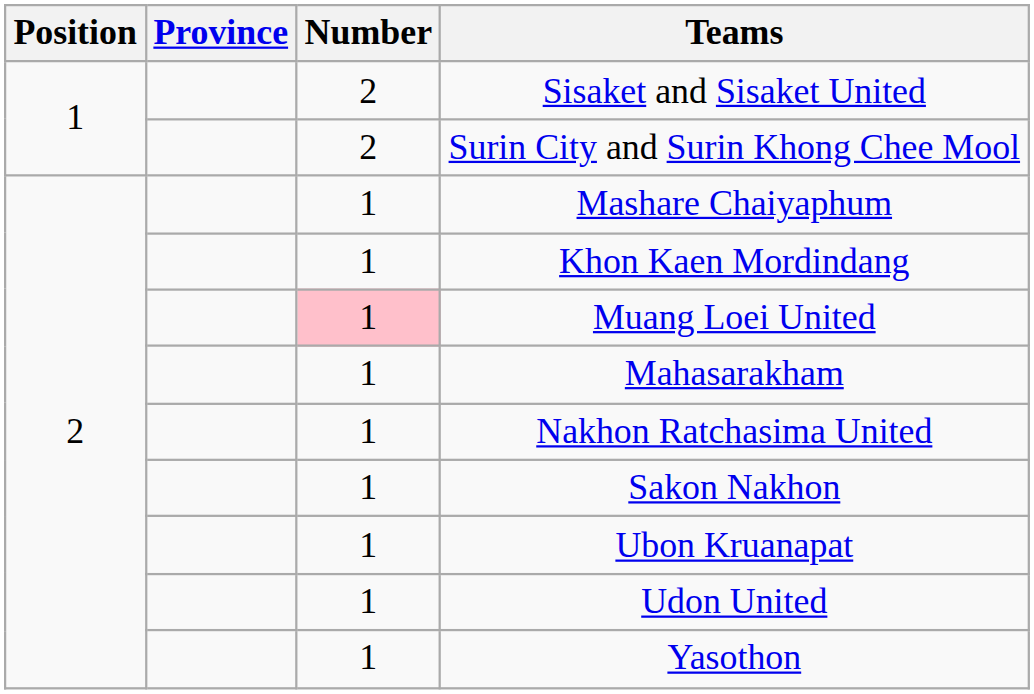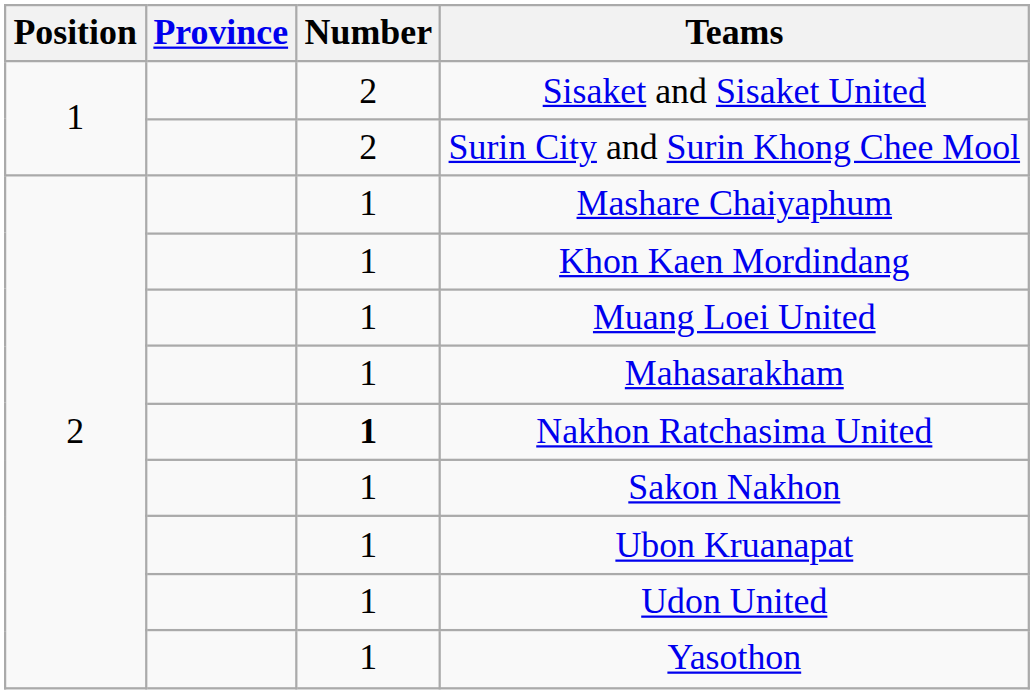(368, 317) pink background -> (368, 317) no background
(368, 430) normal -> (368, 430) bold
